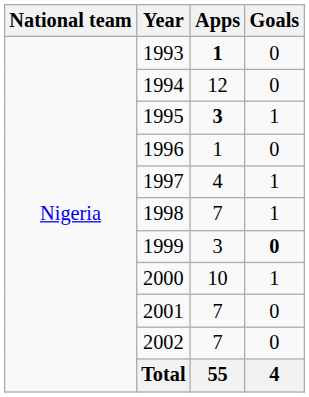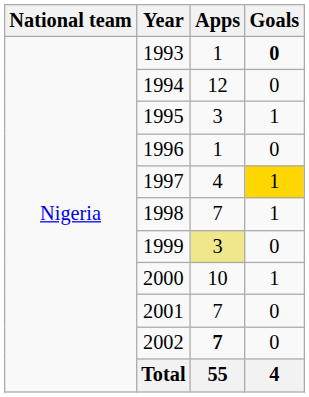(218, 52) bold -> (218, 52) normal
(274, 52) normal -> (274, 52) bold
(218, 117) bold -> (218, 117) normal
(274, 181) no background -> (274, 181) gold background
(218, 246) no background -> (218, 246) khaki background
(274, 246) bold -> (274, 246) normal
(218, 342) normal -> (218, 342) bold
